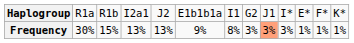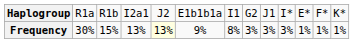(163, 30) no background -> (163, 30) lightyellow background
(269, 30) lightsalmon background -> (269, 30) no background
